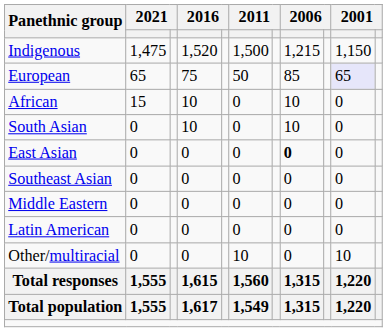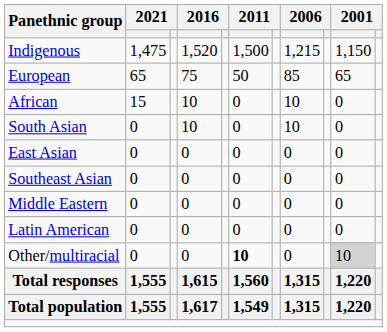(343, 76) lavender background -> (343, 76) no background
(288, 152) bold -> (288, 152) normal
(240, 255) normal -> (240, 255) bold
(343, 255) no background -> (343, 255) lightgrey background
